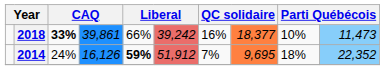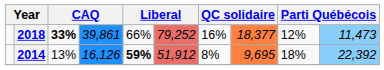(176, 35) 39,242 -> (176, 35) 79,252
(293, 35) 10% -> (293, 35) 12%
(64, 54) 24% -> (64, 54) 13%
(210, 54) 7% -> (210, 54) 8%
(357, 54) 22,352 -> (357, 54) 22,392
